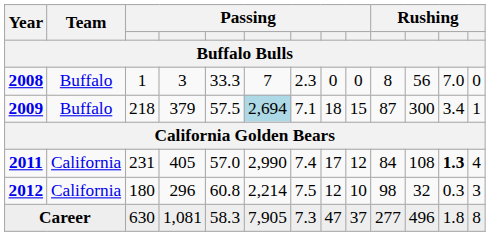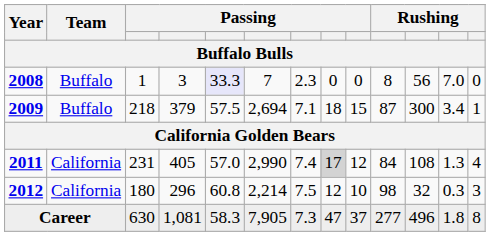(225, 80) no background -> (225, 80) lavender background
(267, 108) lightblue background -> (267, 108) no background
(333, 163) no background -> (333, 163) lightgrey background
(453, 163) bold -> (453, 163) normal
